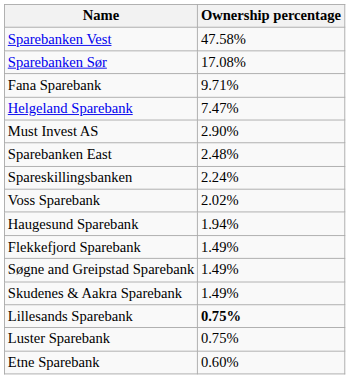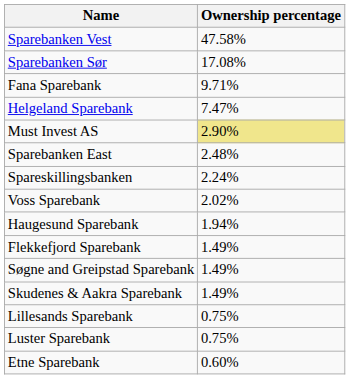(220, 131) no background -> (220, 131) khaki background
(221, 316) bold -> (220, 316) normal
